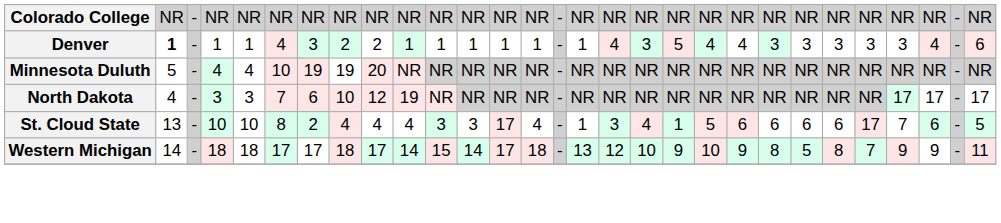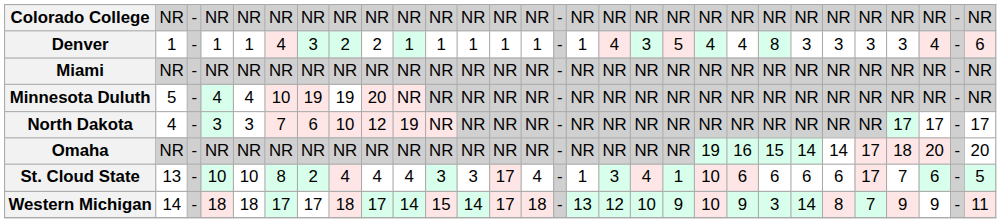(172, 44) bold -> (172, 44) normal
(775, 44) 3 -> (775, 44) 8
+ row: (80, 71)
+ row: (80, 151)
(711, 124) 5 -> (711, 177) 10
(775, 151) 8 -> (775, 204) 3
(807, 151) 5 -> (807, 204) 14
